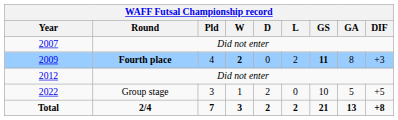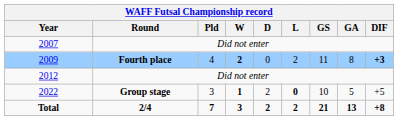(324, 60) bold -> (324, 60) normal
(379, 60) normal -> (379, 60) bold
(145, 92) normal -> (145, 92) bold
(240, 92) normal -> (240, 92) bold
(296, 92) normal -> (296, 92) bold
